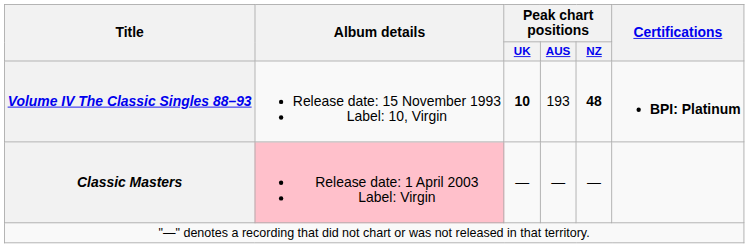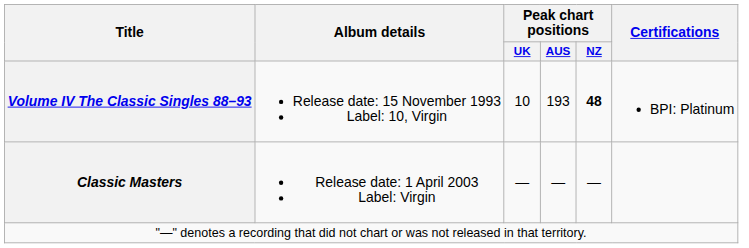(522, 101) bold -> (522, 101) normal
(678, 109) bold -> (675, 109) normal
(380, 190) pink background -> (380, 190) no background
